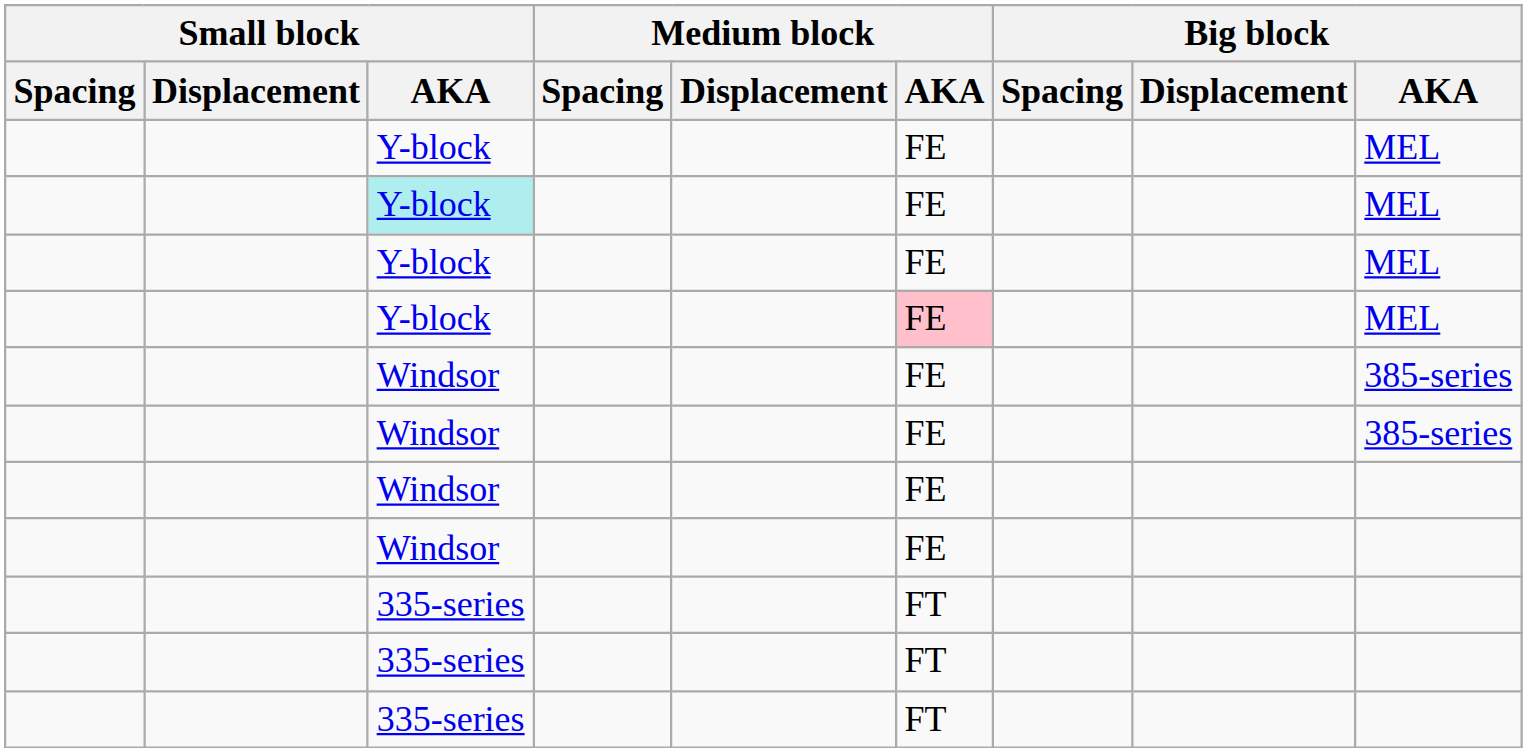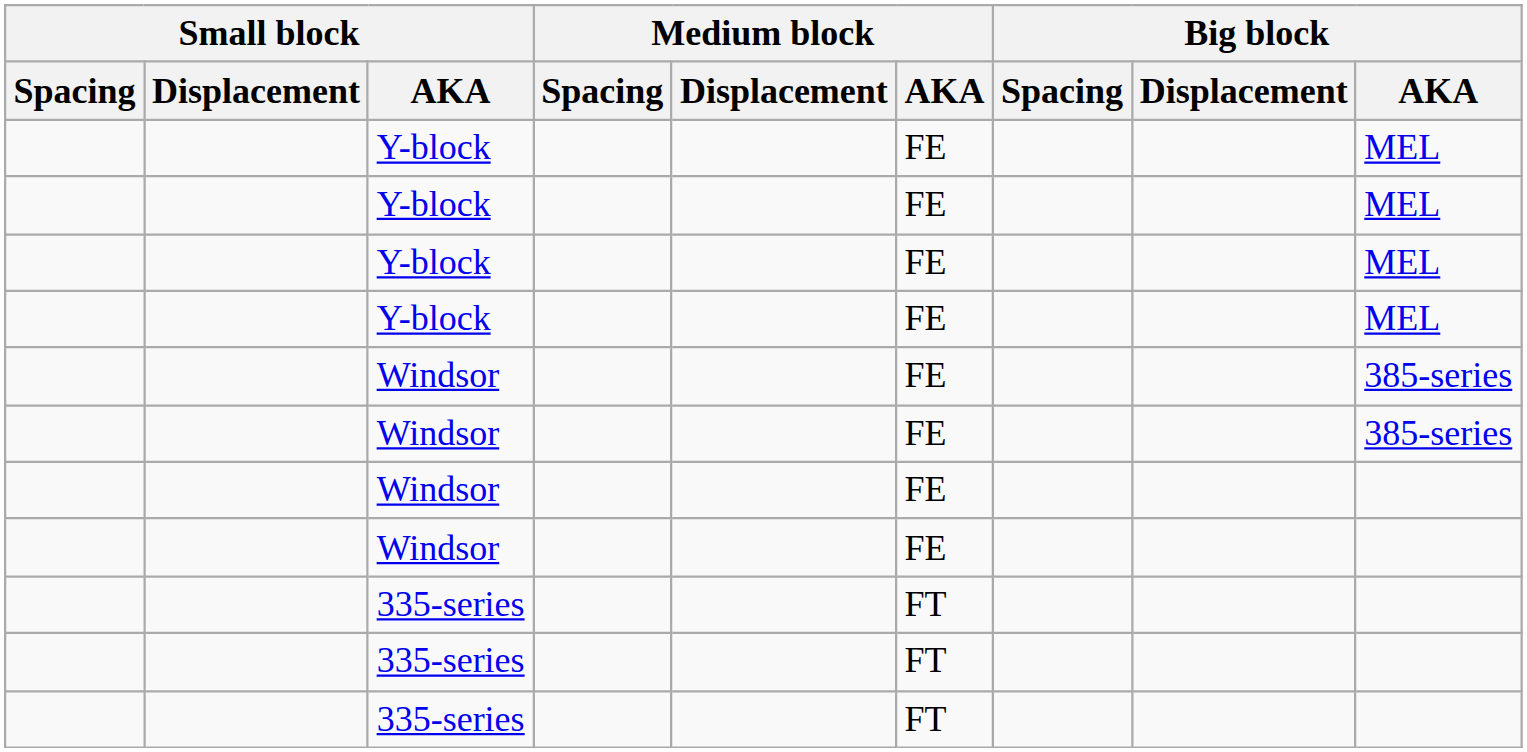(434, 204) paleturquoise background -> (434, 204) no background
(925, 318) pink background -> (925, 318) no background
